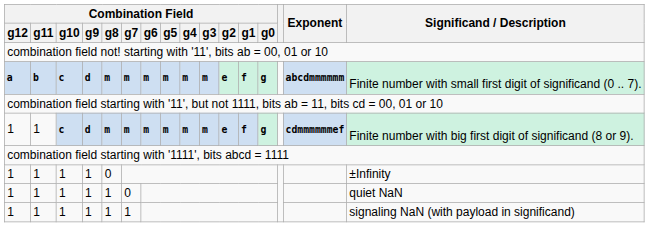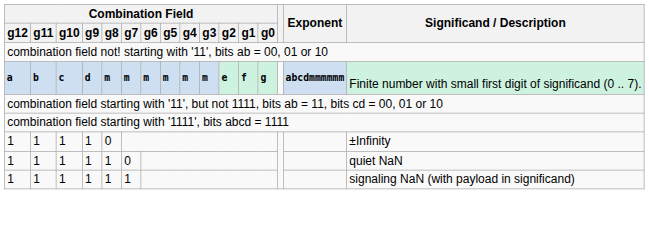- row: (10, 129)
